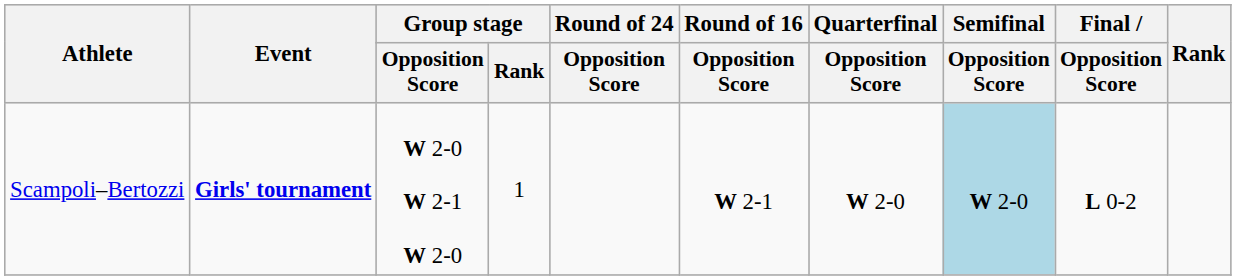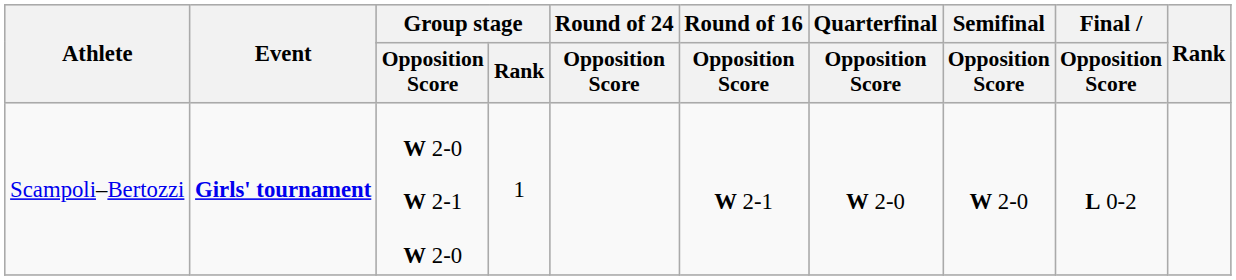(999, 202) lightblue background -> (999, 202) no background
